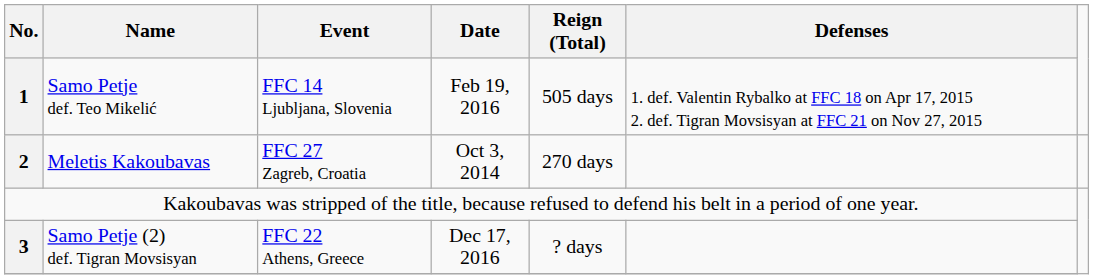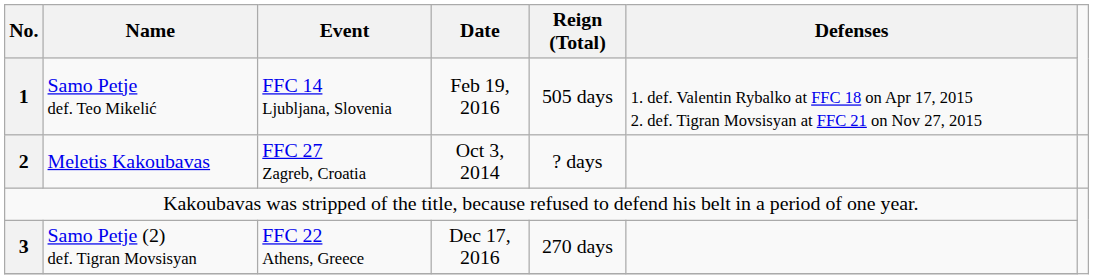(577, 161) 270 days -> (577, 161) ? days
(577, 246) ? days -> (577, 246) 270 days
